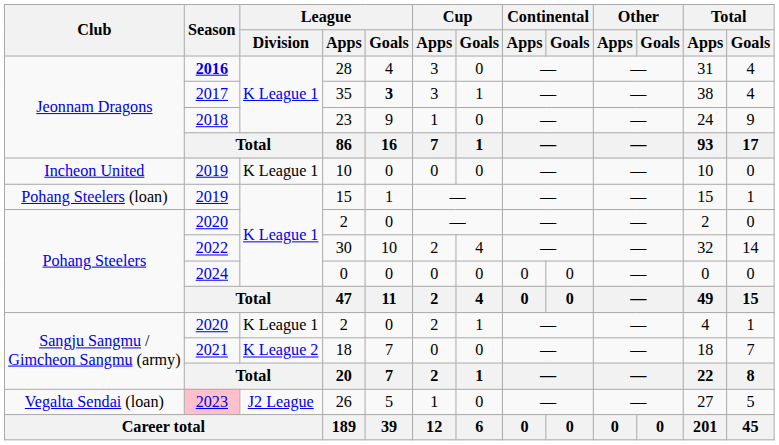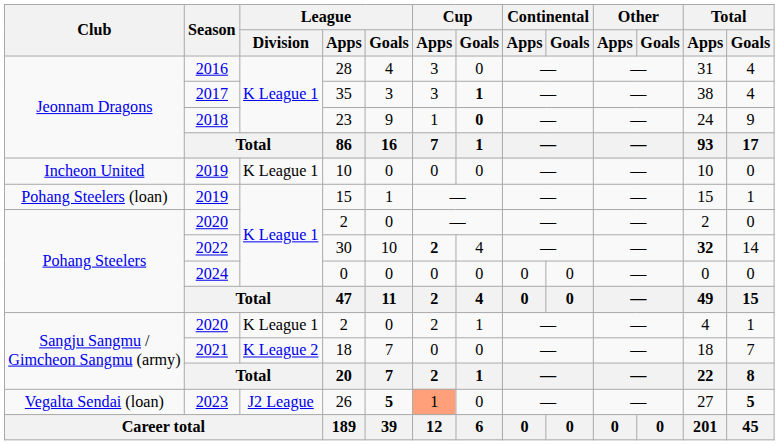(212, 68) bold -> (212, 68) normal
(389, 94) bold -> (389, 94) normal
(479, 94) normal -> (479, 94) bold
(479, 119) normal -> (479, 119) bold
(434, 247) normal -> (434, 247) bold
(705, 247) normal -> (705, 247) bold
(212, 401) pink background -> (212, 401) no background
(389, 401) normal -> (389, 401) bold
(434, 401) no background -> (434, 401) lightsalmon background
(750, 401) normal -> (750, 401) bold
